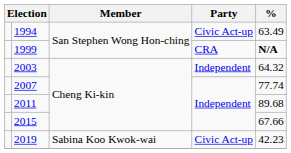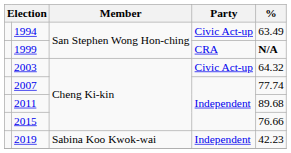(223, 67) Independent -> (224, 67) Civic Act-up
(271, 121) 67.66 -> (271, 121) 76.66
(224, 139) Civic Act-up -> (223, 139) Independent
